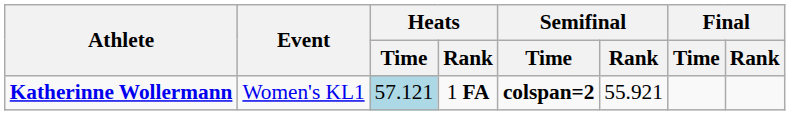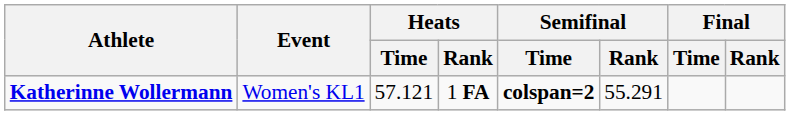(404, 92) lightblue background -> (404, 92) no background
(634, 92) 55.921 -> (634, 92) 55.291
